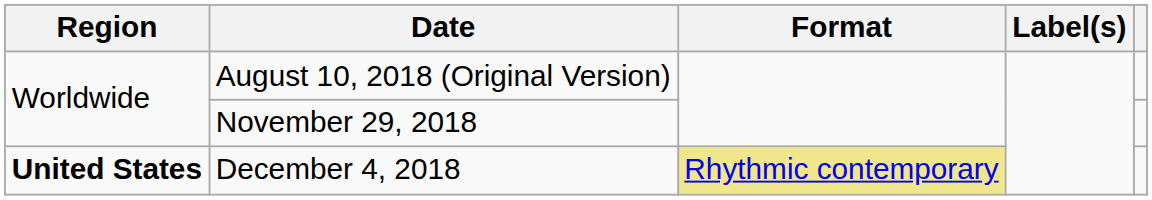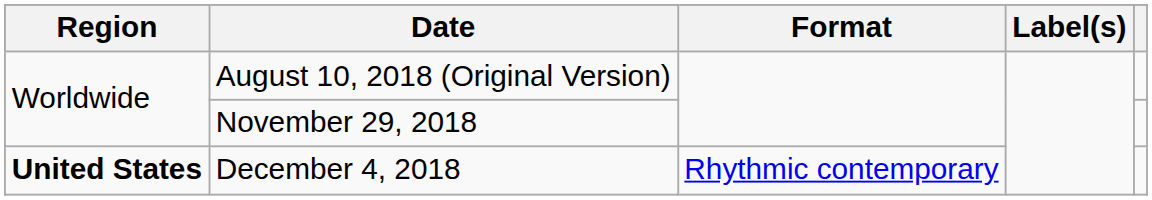(841, 169) khaki background -> (841, 169) no background
